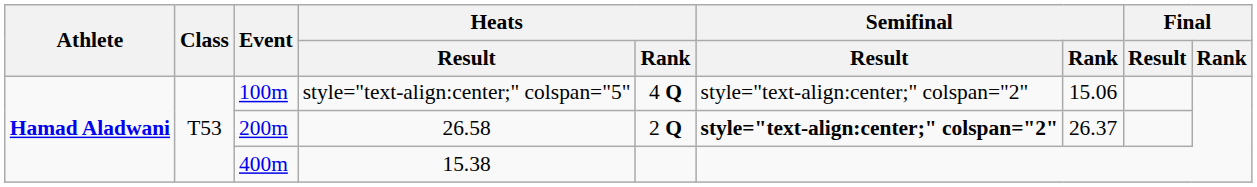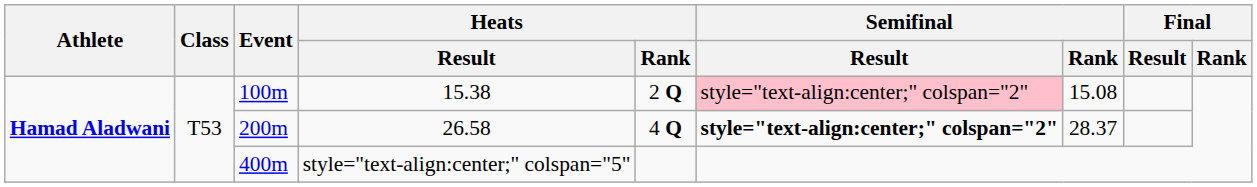(467, 93) style="text-align:center;" colspan="5" -> (467, 93) 15.38
(666, 93) 4 Q -> (666, 93) 2 Q
(864, 93) no background -> (864, 93) pink background
(1093, 93) 15.06 -> (1093, 93) 15.08
(666, 128) 2 Q -> (666, 128) 4 Q
(1093, 128) 26.37 -> (1093, 128) 28.37
(467, 164) 15.38 -> (467, 164) style="text-align:center;" colspan="5"
